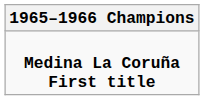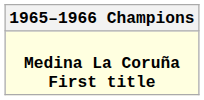(102, 72) no background -> (102, 72) lightyellow background
